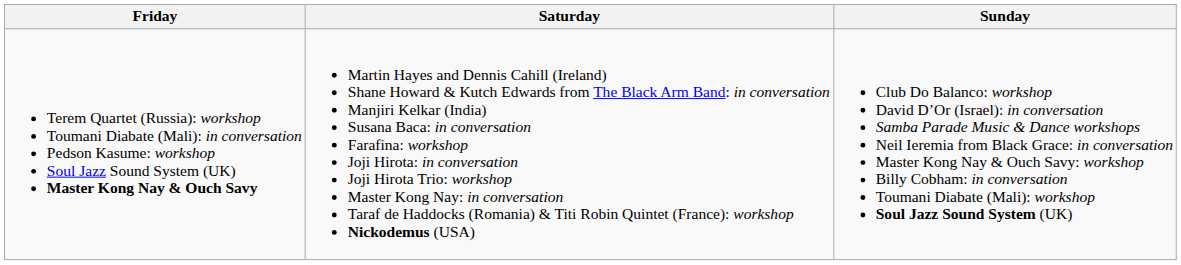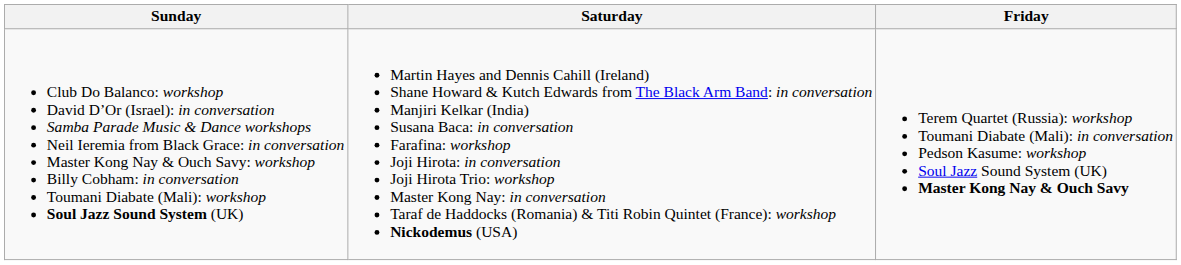columns swapped: (155, 16) <-> (1005, 16)
